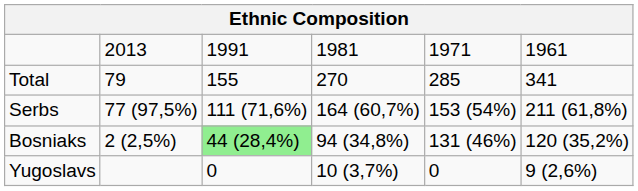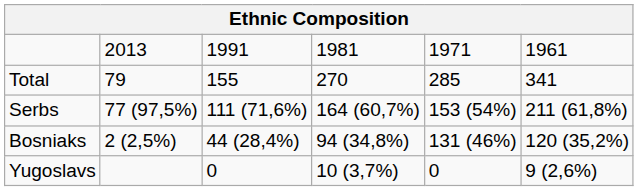(253, 140) lightgreen background -> (253, 140) no background
